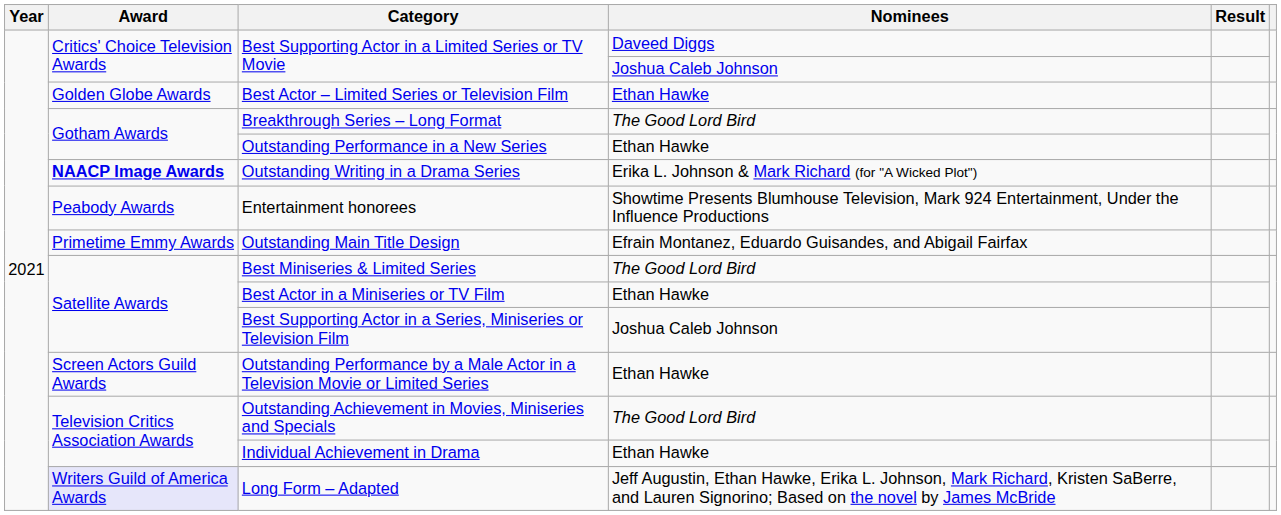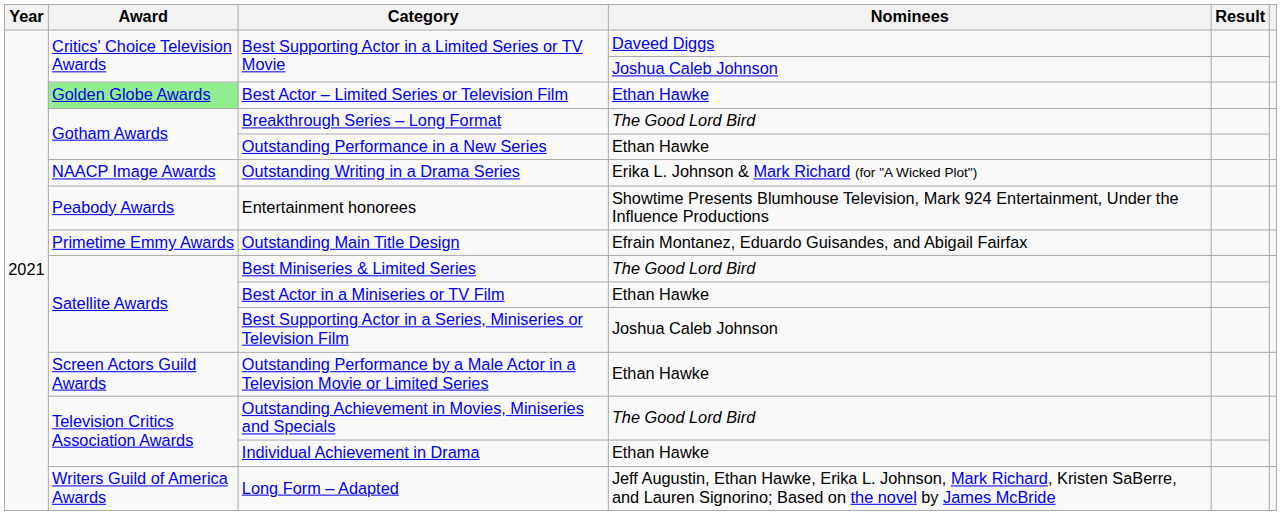(131, 95) no background -> (131, 95) lightgreen background
(138, 172) bold -> (134, 172) normal
(140, 488) lavender background -> (140, 488) no background
